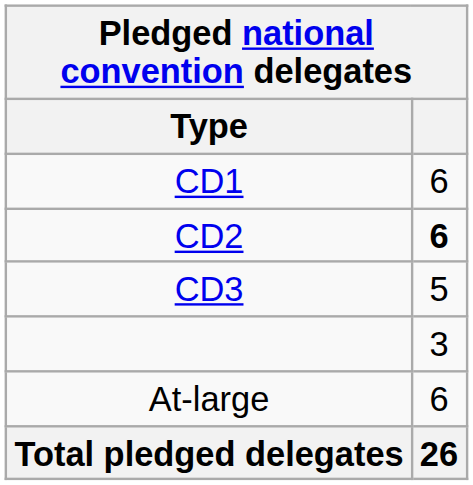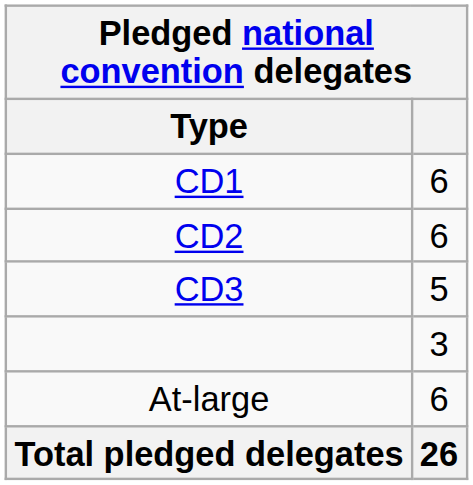(439, 235) bold -> (439, 235) normal
